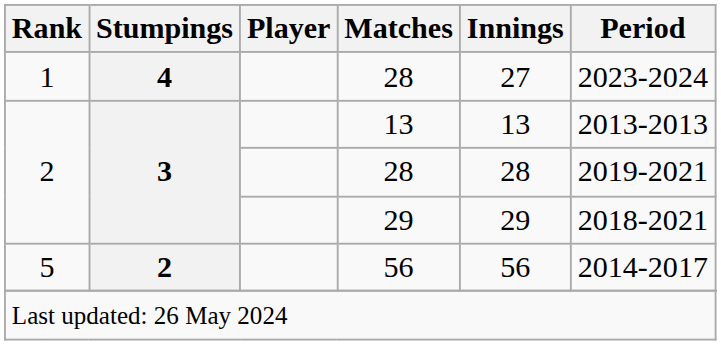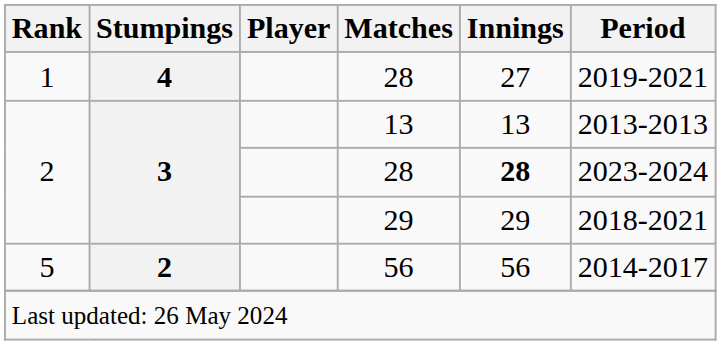(643, 76) 2023-2024 -> (643, 76) 2019-2021
(515, 171) normal -> (515, 171) bold
(643, 171) 2019-2021 -> (643, 171) 2023-2024
